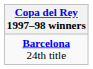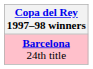(46, 49) no background -> (46, 49) pink background
